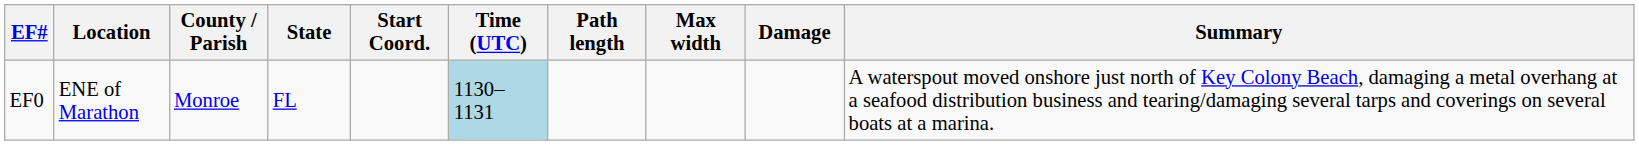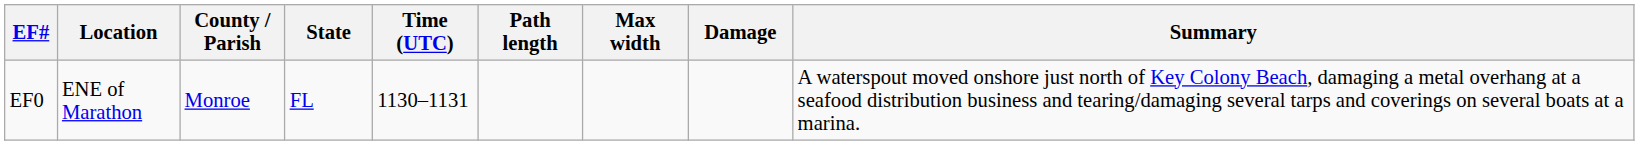- column: (400, 32)
(479, 100) lightblue background -> (423, 100) no background
